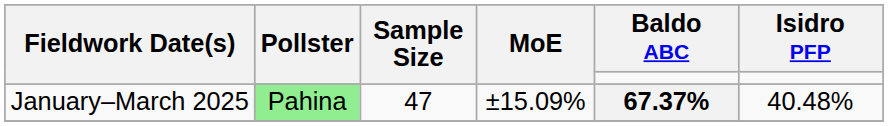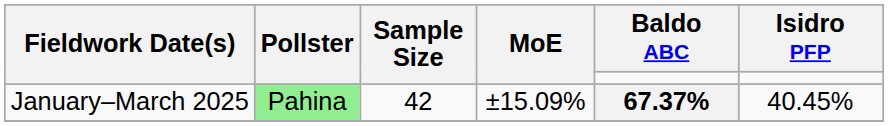(418, 102) 47 -> (418, 102) 42
(810, 102) 40.48% -> (810, 102) 40.45%
